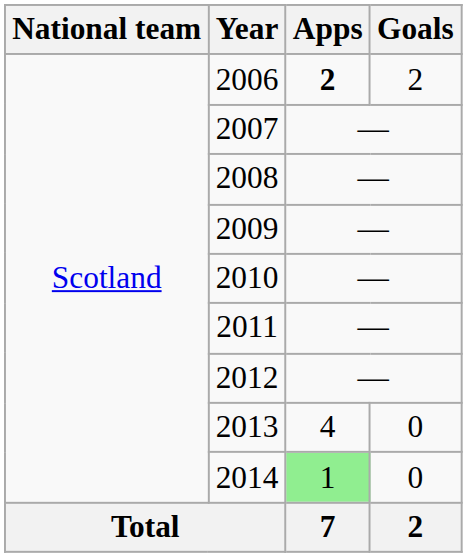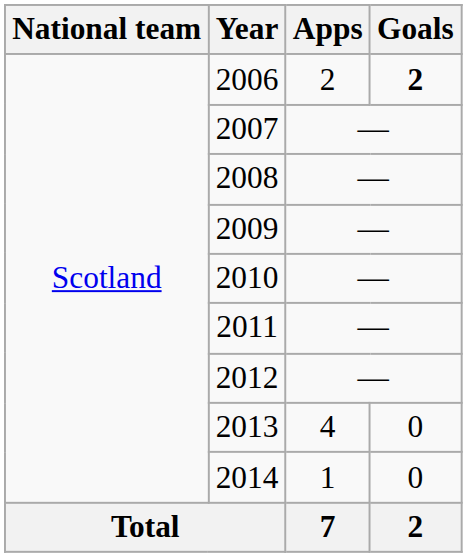(328, 79) bold -> (328, 79) normal
(415, 79) normal -> (415, 79) bold
(328, 476) lightgreen background -> (328, 476) no background
